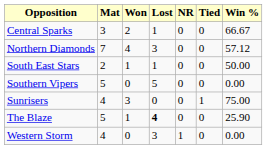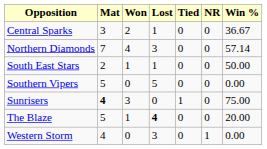columns swapped: (209, 13) <-> (186, 13)
(238, 30) 66.67 -> (238, 30) 36.67
(238, 48) 57.12 -> (238, 48) 57.14
(103, 100) normal -> (103, 100) bold
(238, 118) 25.90 -> (238, 118) 20.00
